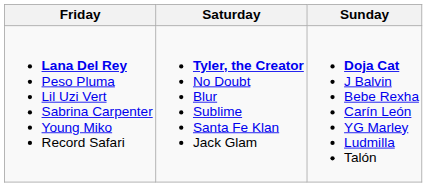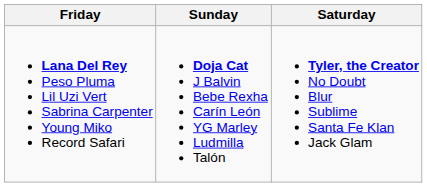columns swapped: (231, 15) <-> (365, 15)
